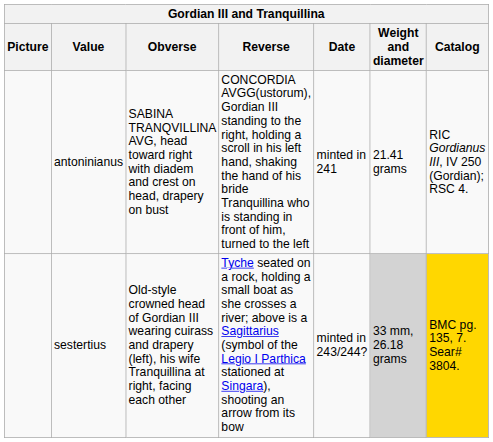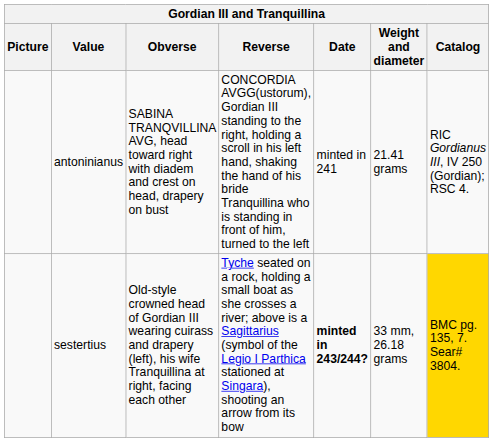(342, 345) normal -> (342, 345) bold
(393, 345) lightgrey background -> (394, 345) no background
